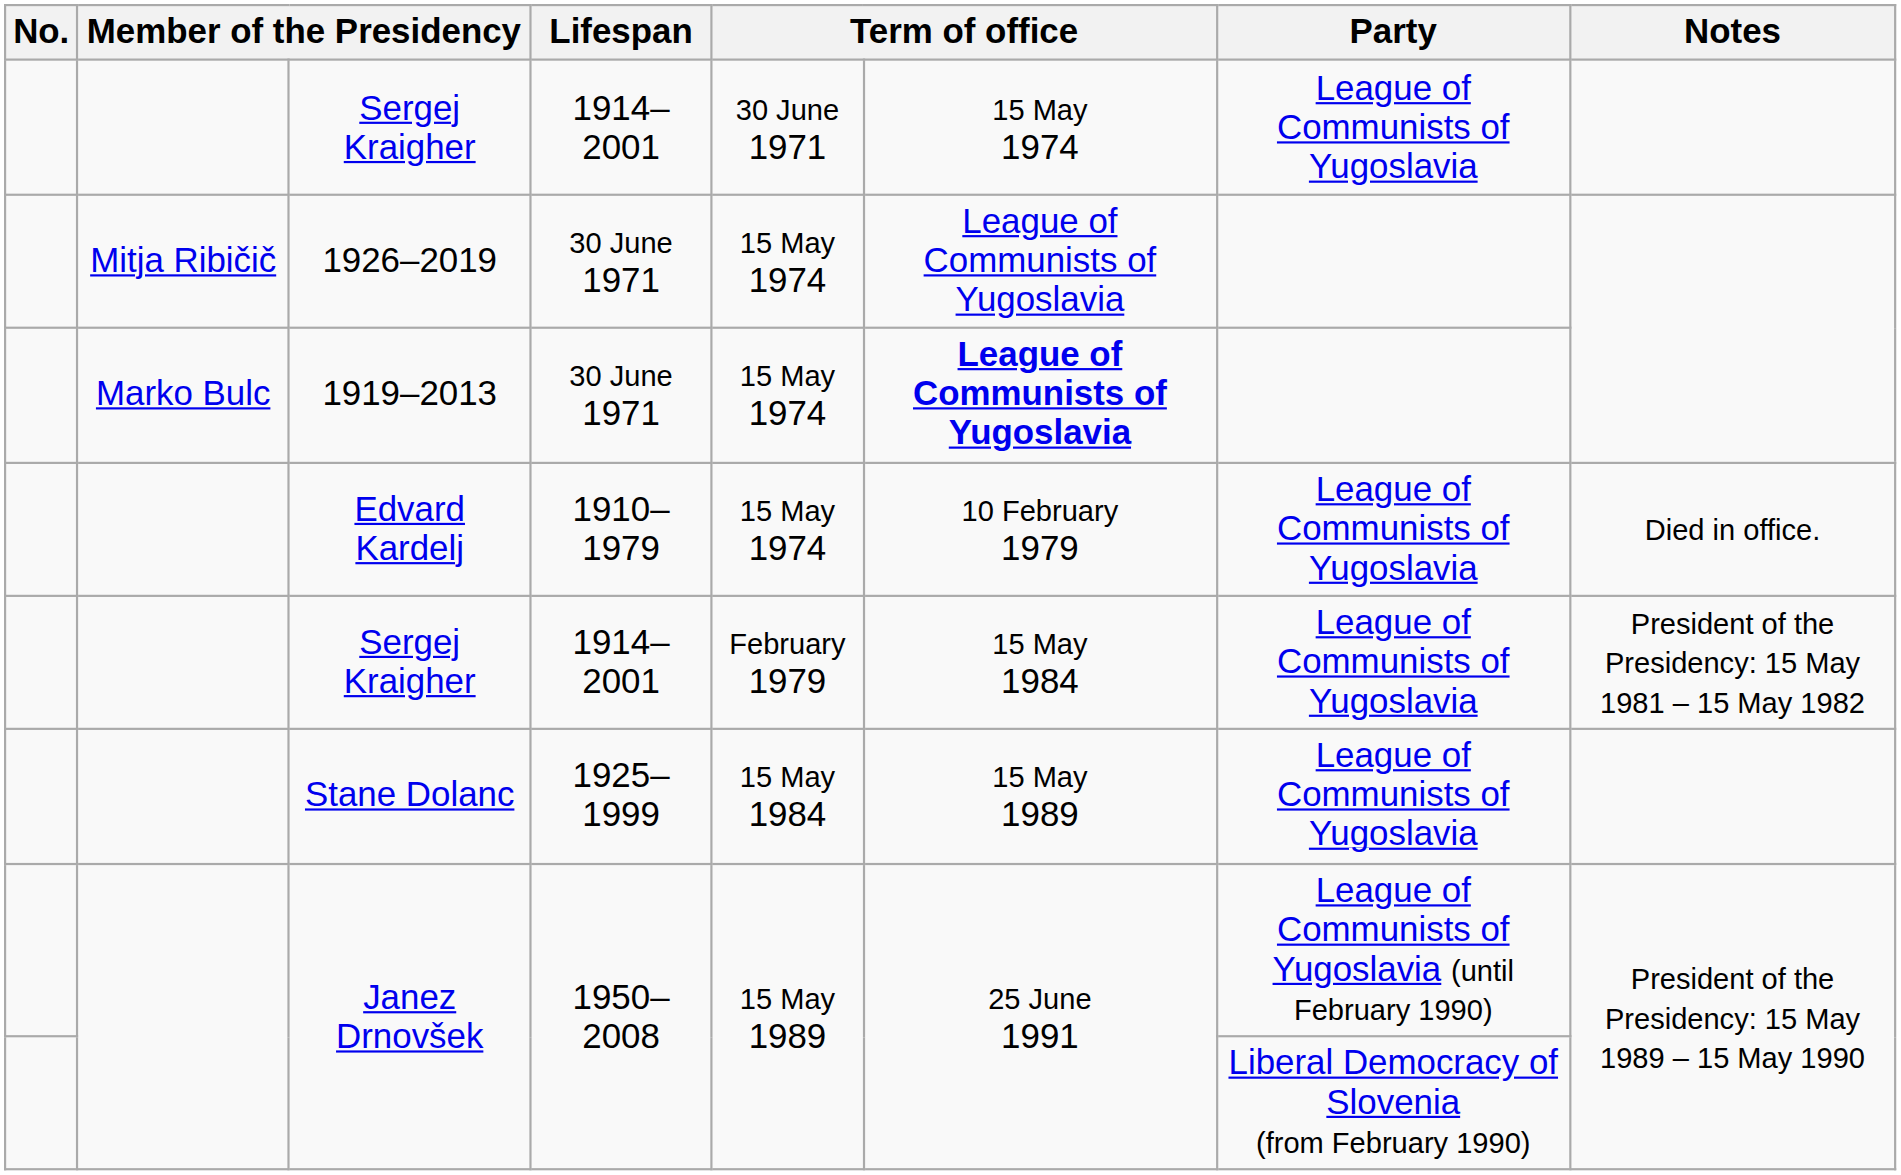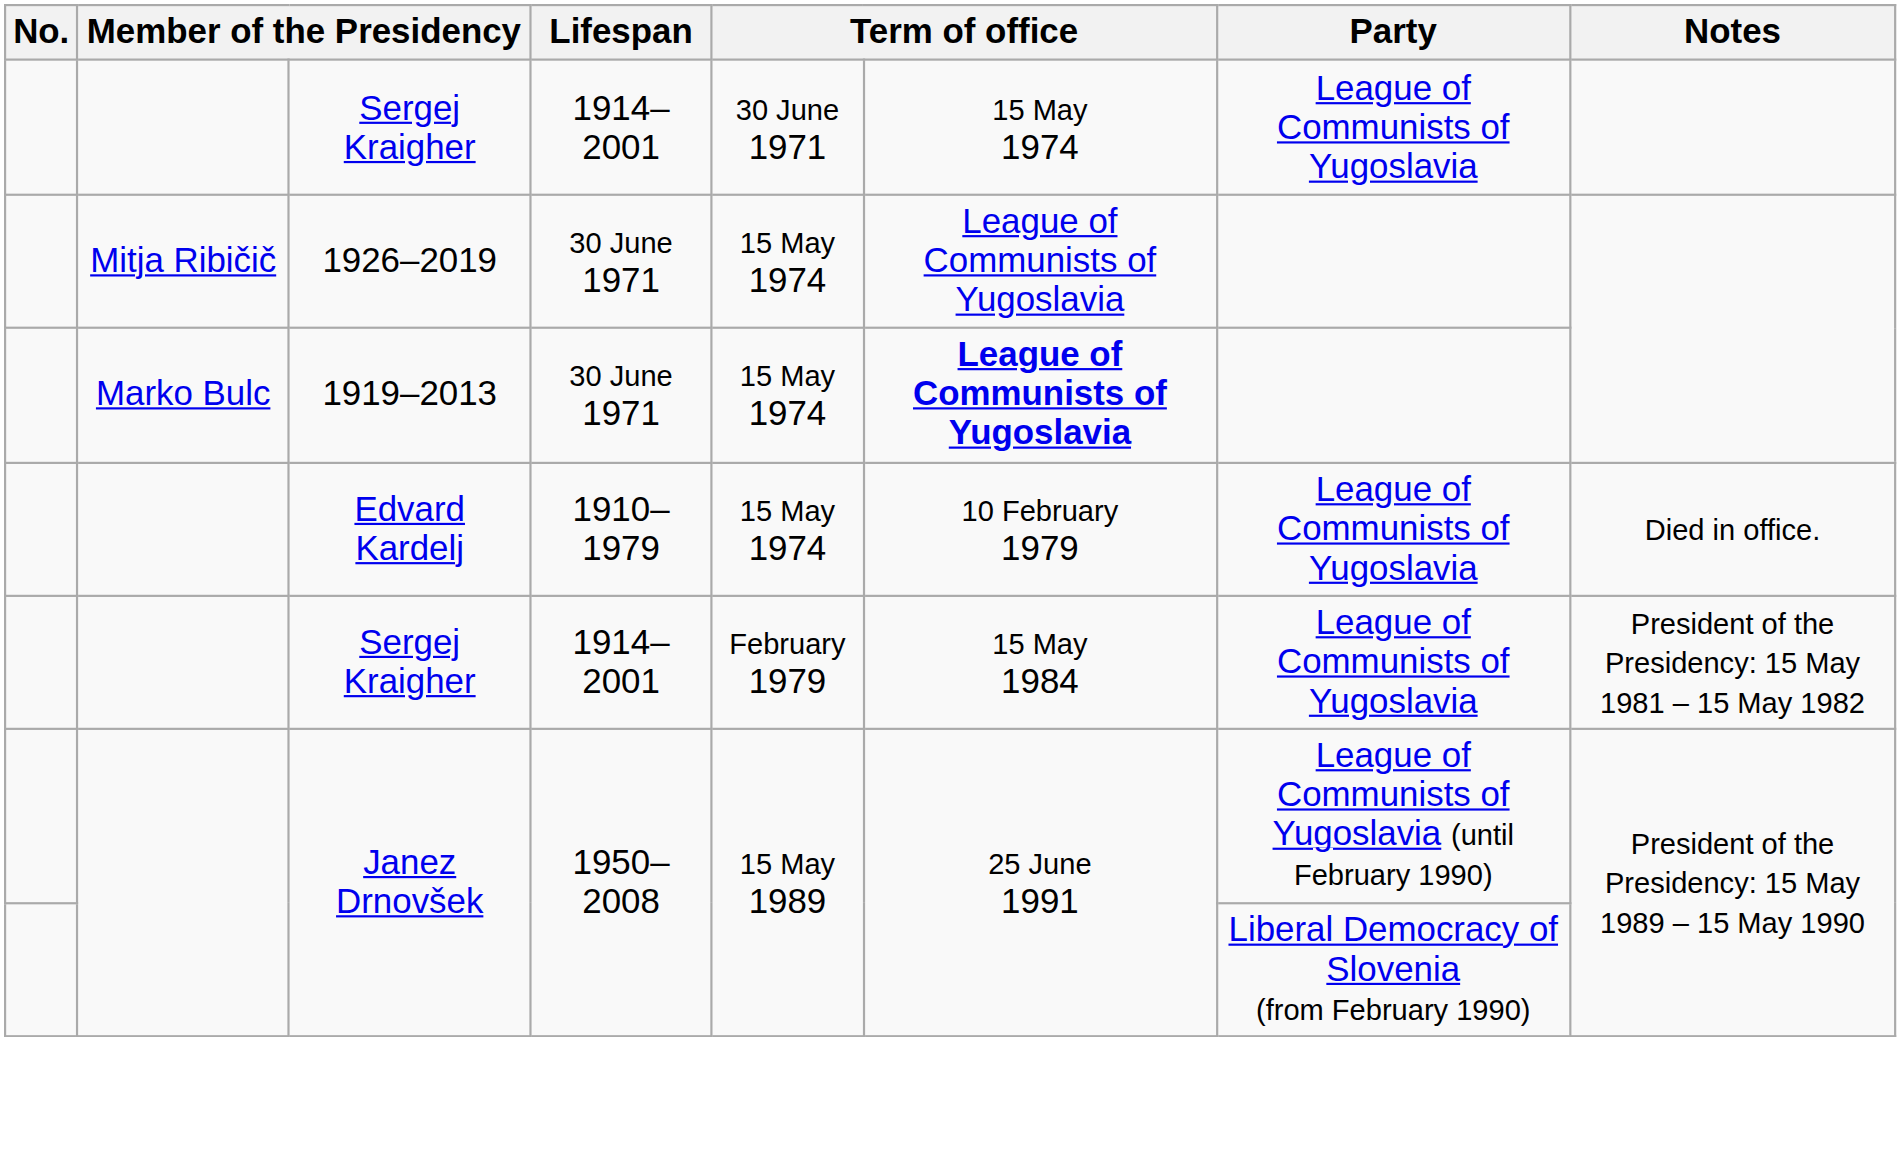- row: (410, 795)
